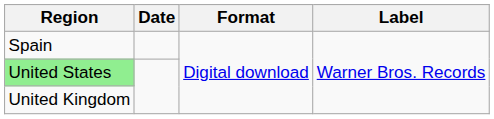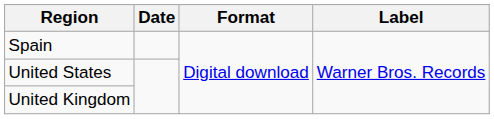(60, 72) lightgreen background -> (60, 72) no background
